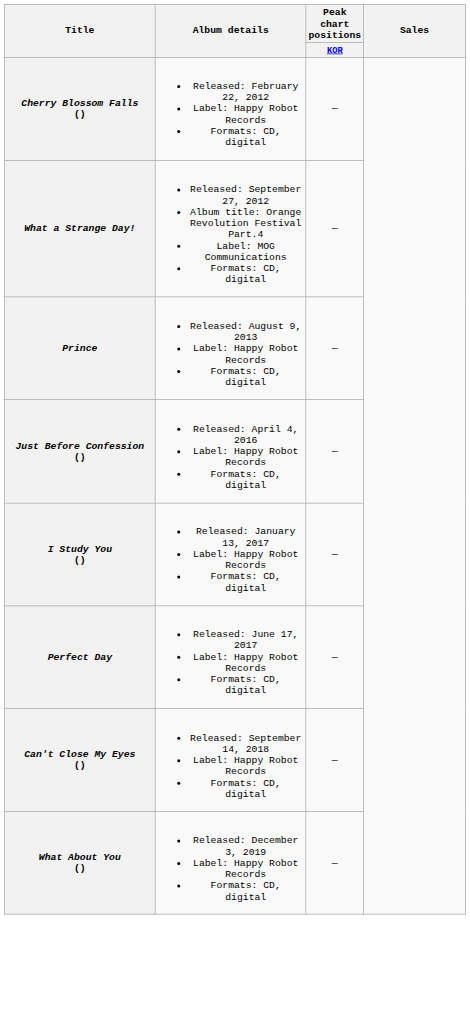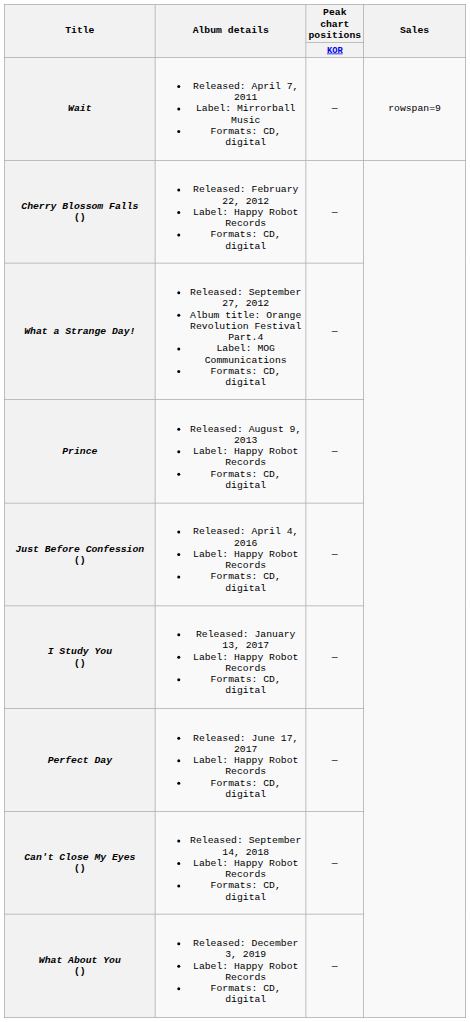+ row: (80, 109)
